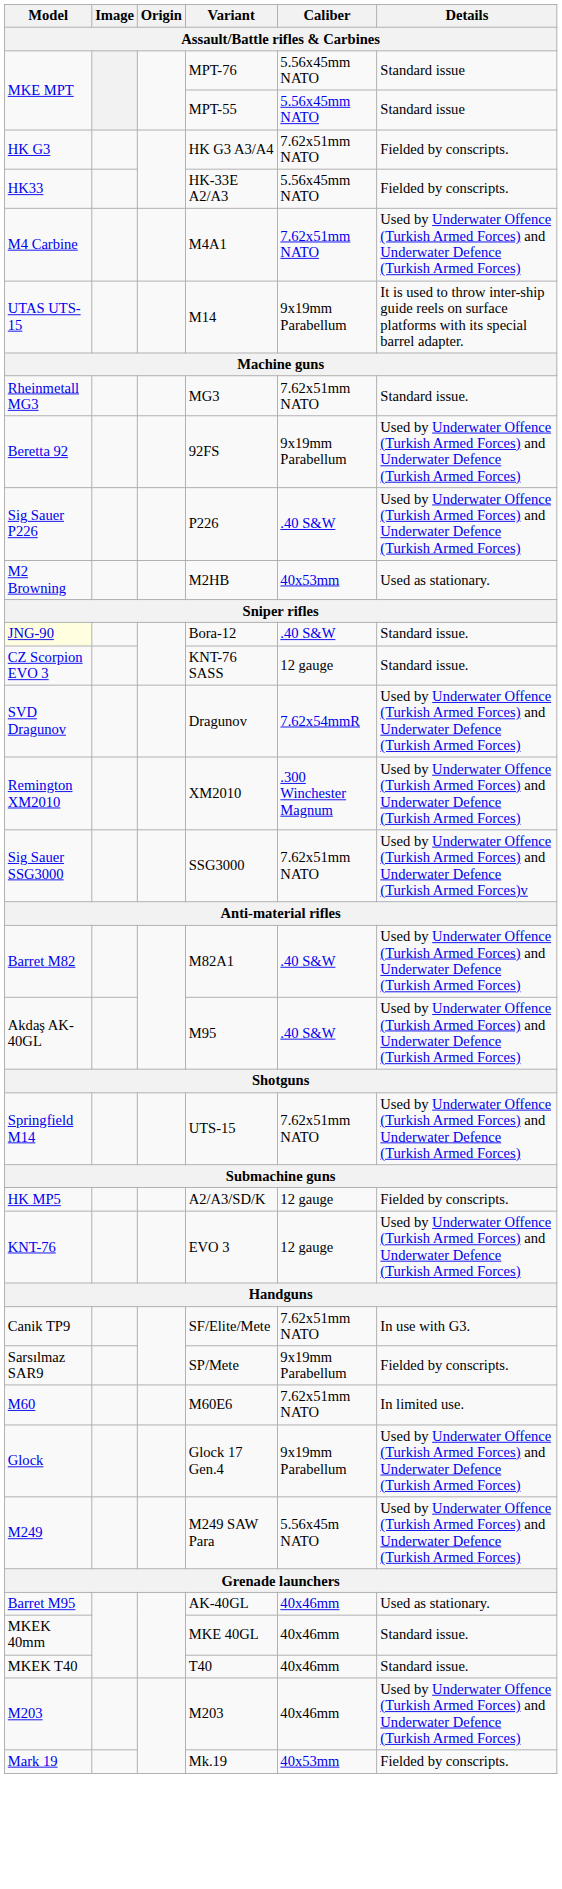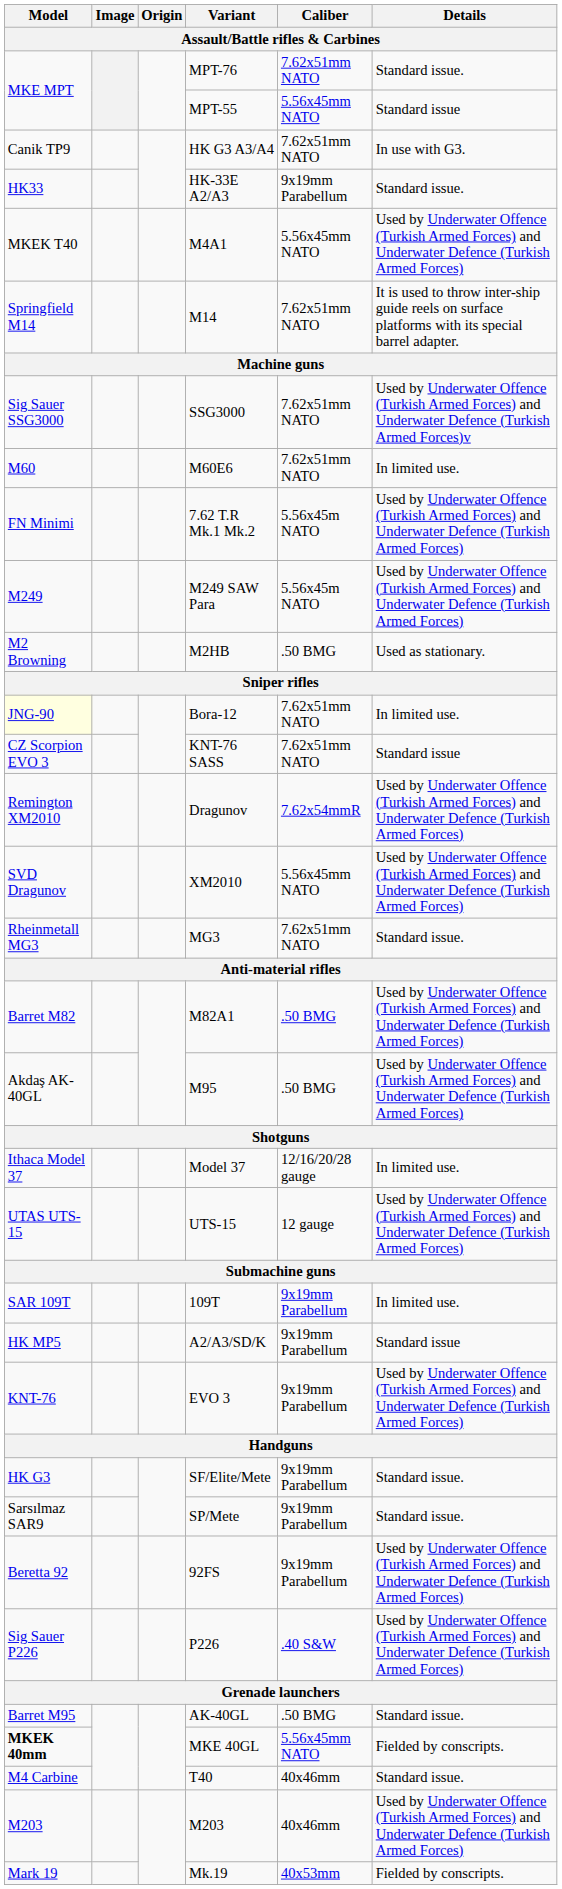(315, 70) 5.56x45mm NATO -> (316, 70) 7.62x51mm NATO
(423, 70) Standard issue -> (420, 70) Standard issue.
(29, 149) HK G3 -> (39, 149) Canik TP9
(444, 149) Fielded by conscripts. -> (421, 149) In use with G3.
(315, 188) 5.56x45mm NATO -> (314, 188) 9x19mm Parabellum
(444, 188) Fielded by conscripts. -> (420, 188) Standard issue.
(43, 244) M4 Carbine -> (43, 244) MKEK T40
(315, 244) 7.62x51mm NATO -> (316, 244) 5.56x45mm NATO
(44, 316) UTAS UTS-15 -> (41, 316) Springfield M14
(314, 316) 9x19mm Parabellum -> (316, 316) 7.62x51mm NATO
rows swapped: (204, 395) <-> (217, 865)
rows swapped: (211, 1404) <-> (204, 451)
+ row: (222, 523)
rows swapped: (223, 1533) <-> (204, 523)
(310, 579) 40x53mm -> (308, 652) .50 BMG
(308, 634) .40 S&W -> (316, 714) 7.62x51mm NATO
(424, 634) Standard issue. -> (418, 714) In limited use.
(307, 665) 12 gauge -> (316, 754) 7.62x51mm NATO
(424, 665) Standard issue. -> (418, 754) Standard issue
(37, 721) SVD Dragunov -> (40, 809) Remington XM2010
(40, 793) Remington XM2010 -> (37, 882) SVD Dragunov
(313, 793) .300 Winchester Magnum -> (316, 882) 5.56x45mm NATO
(308, 961) .40 S&W -> (308, 1016) .50 BMG
(308, 1033) .40 S&W -> (308, 1089) .50 BMG
+ row: (217, 1168)
(41, 1128) Springfield M14 -> (44, 1223) UTAS UTS-15
(315, 1128) 7.62x51mm NATO -> (307, 1223) 12 gauge
+ row: (204, 1302)
(307, 1199) 12 gauge -> (314, 1342) 9x19mm Parabellum
(444, 1199) Fielded by conscripts. -> (418, 1342) Standard issue
(307, 1247) 12 gauge -> (314, 1398) 9x19mm Parabellum
(39, 1325) Canik TP9 -> (29, 1477) HK G3
(315, 1325) 7.62x51mm NATO -> (314, 1477) 9x19mm Parabellum
(425, 1325) In use with G3. -> (420, 1477) Standard issue.
(444, 1365) Fielded by conscripts. -> (420, 1516) Standard issue.
- row: (216, 1460)
(310, 1603) 40x46mm -> (308, 1715) .50 BMG
(435, 1603) Used as stationary. -> (420, 1715) Standard issue.
(29, 1635) normal -> (31, 1746) bold
(310, 1635) 40x46mm -> (316, 1746) 5.56x45mm NATO
(424, 1635) Standard issue. -> (440, 1746) Fielded by conscripts.
(43, 1666) MKEK T40 -> (43, 1778) M4 Carbine
